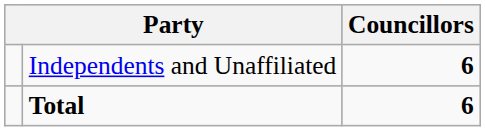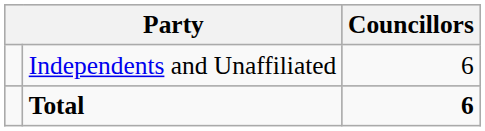(467, 65) bold -> (467, 65) normal
